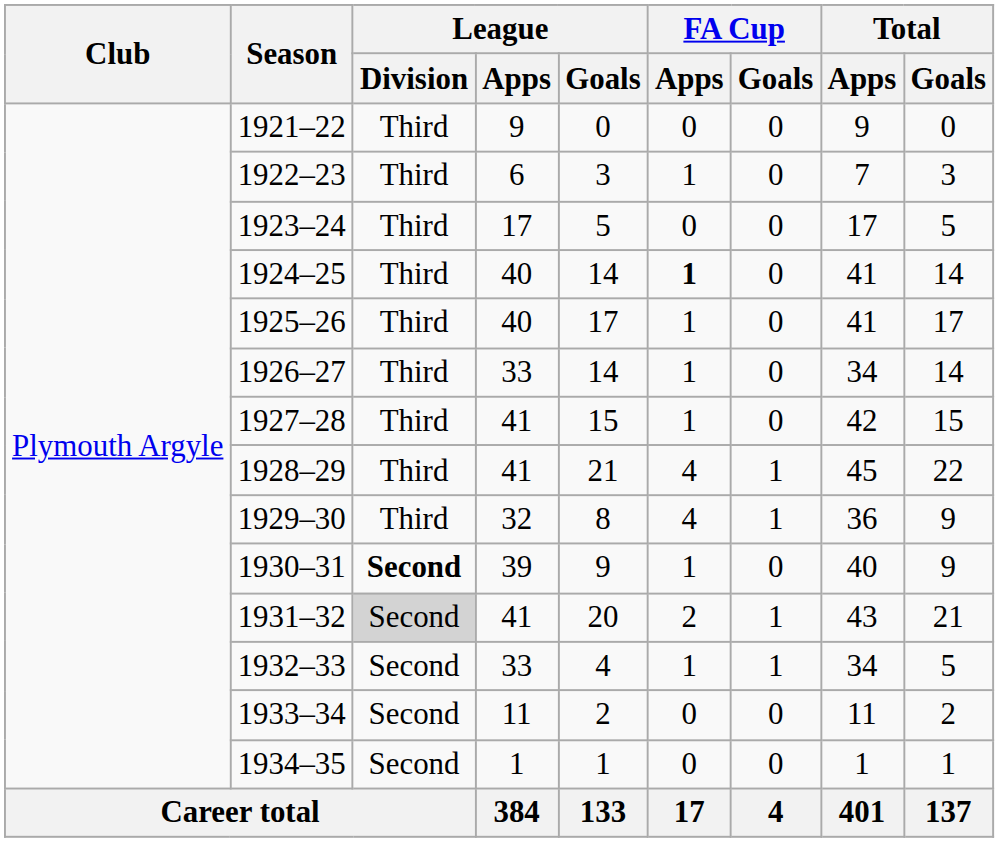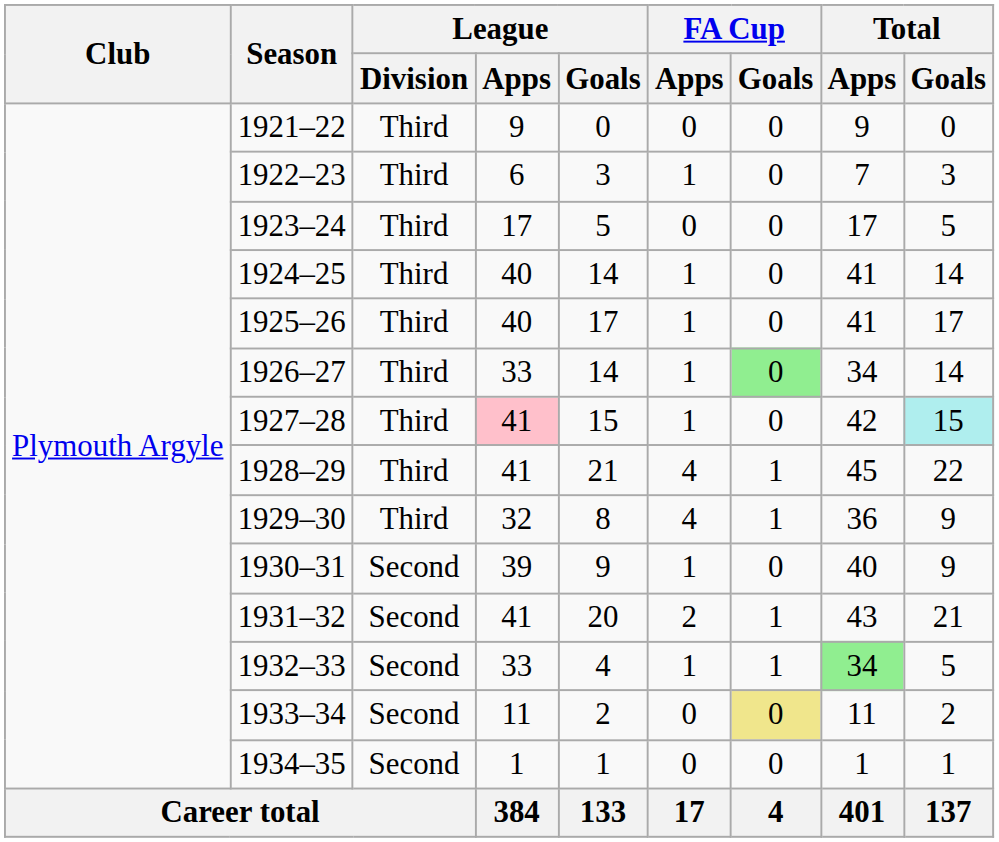(689, 273) bold -> (689, 273) normal
(776, 371) no background -> (776, 371) lightgreen background
(517, 420) no background -> (517, 420) pink background
(948, 420) no background -> (948, 420) paleturquoise background
(414, 567) bold -> (414, 567) normal
(414, 616) lightgrey background -> (414, 616) no background
(862, 665) no background -> (862, 665) lightgreen background
(776, 714) no background -> (776, 714) khaki background
